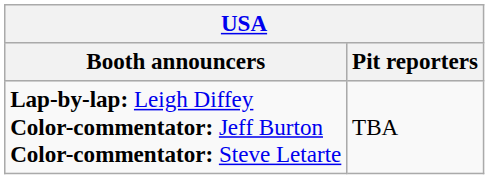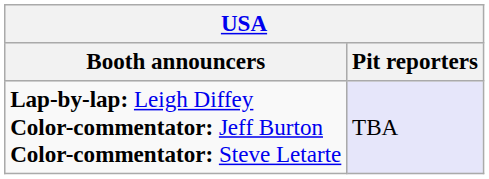(375, 127) no background -> (375, 127) lavender background
